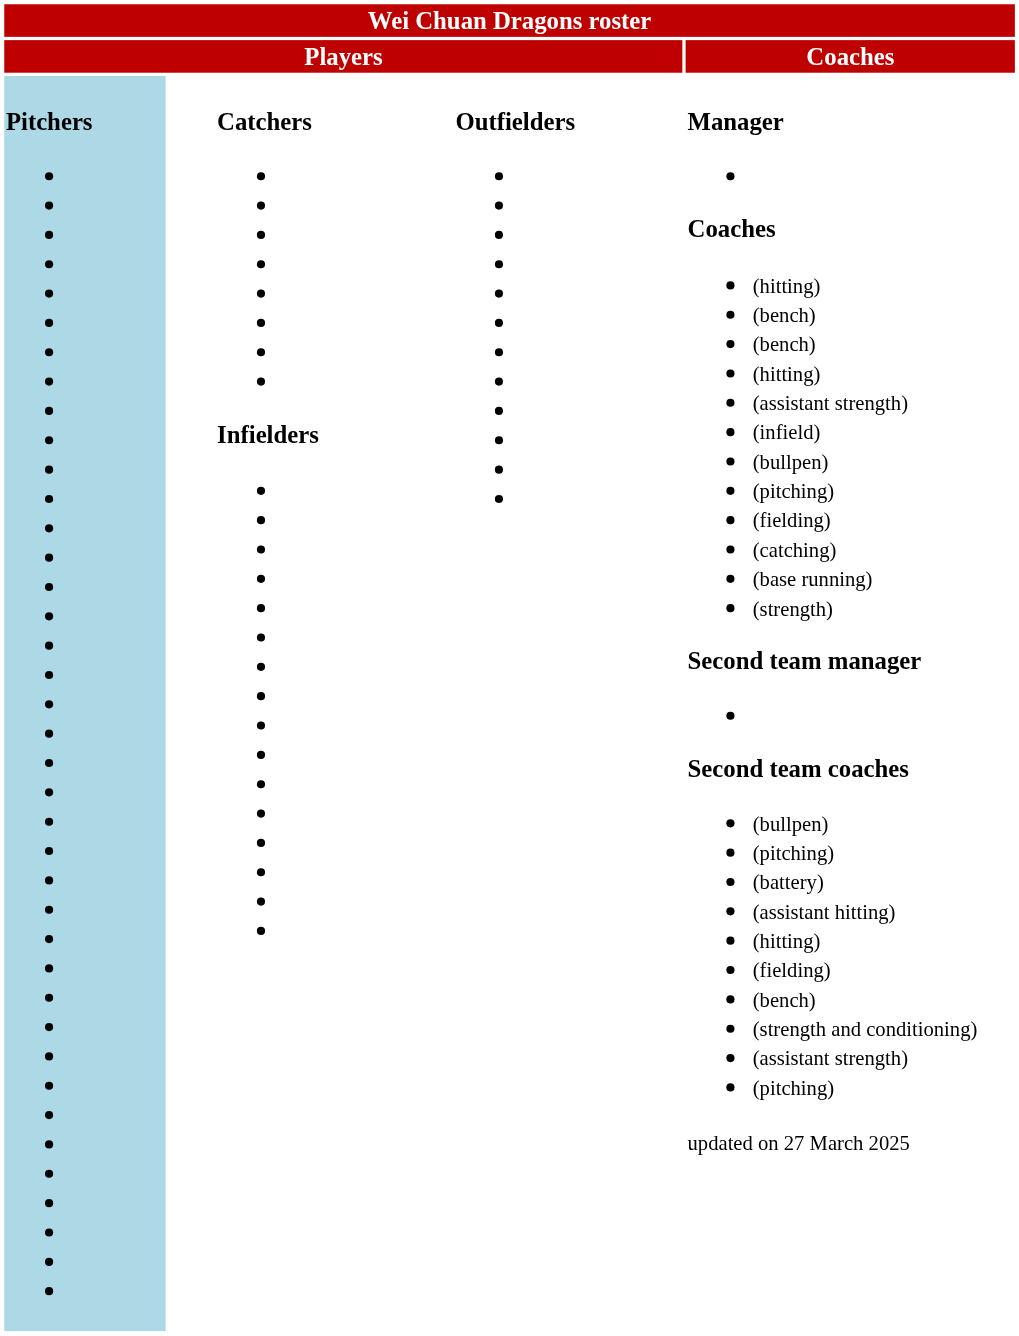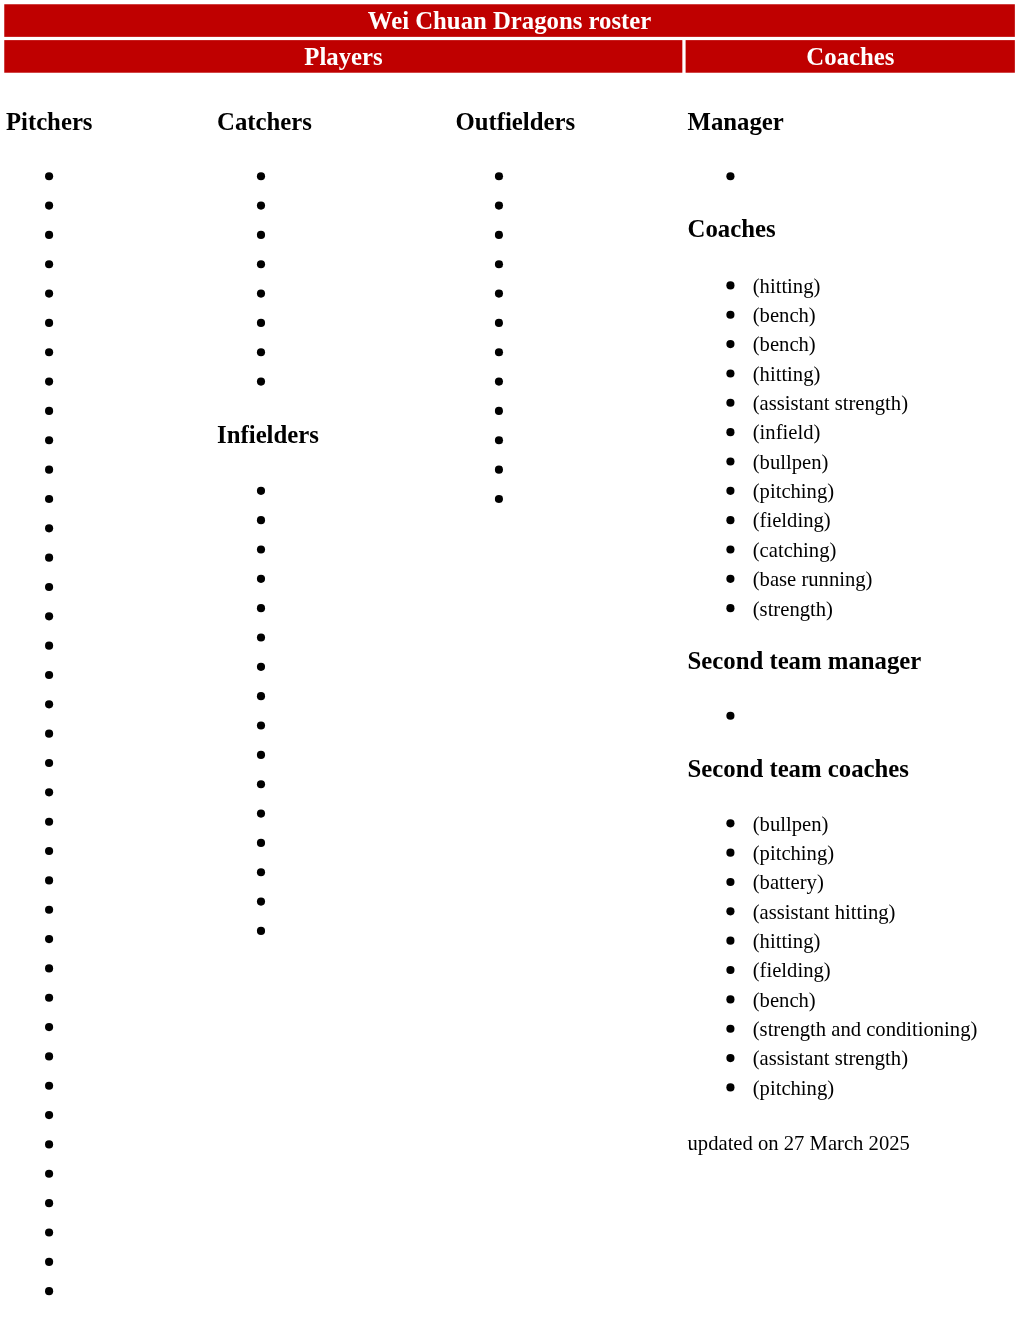(85, 706) lightblue background -> (85, 706) no background
